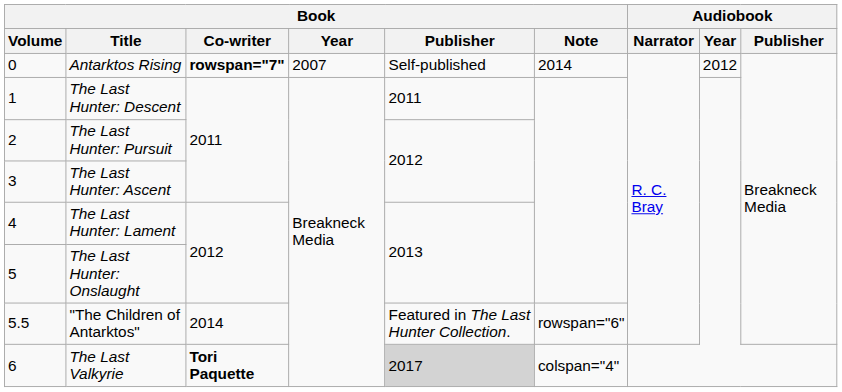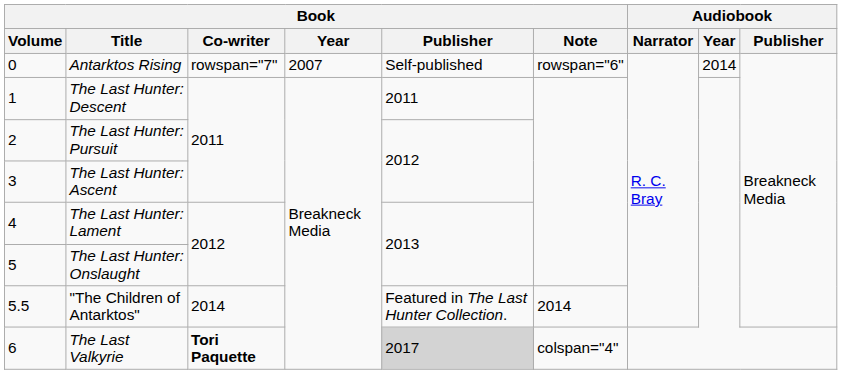(237, 65) bold -> (234, 65) normal
(555, 65) 2014 -> (580, 65) rowspan="6"
(720, 65) 2012 -> (719, 65) 2014
(581, 323) rowspan="6" -> (554, 306) 2014
